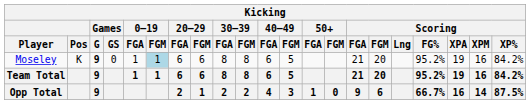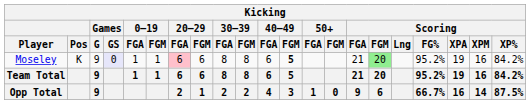(97, 60) bold -> (97, 60) normal
(114, 60) no background -> (114, 60) lavender background
(157, 60) lightblue background -> (157, 60) no background
(180, 60) no background -> (180, 60) pink background
(291, 60) normal -> (291, 60) bold
(380, 60) no background -> (380, 60) lightgreen background
